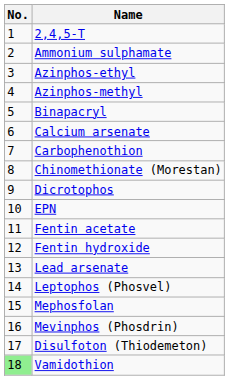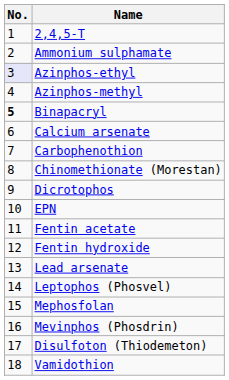(11, 73) no background -> (11, 73) lavender background
(11, 112) normal -> (11, 112) bold
(15, 365) lightgreen background -> (15, 365) no background
